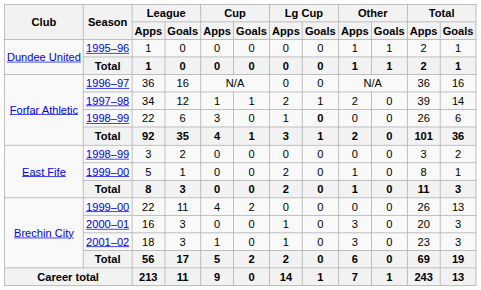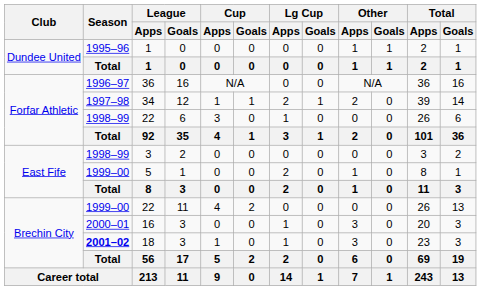(320, 119) bold -> (320, 119) normal
(108, 242) normal -> (108, 242) bold
